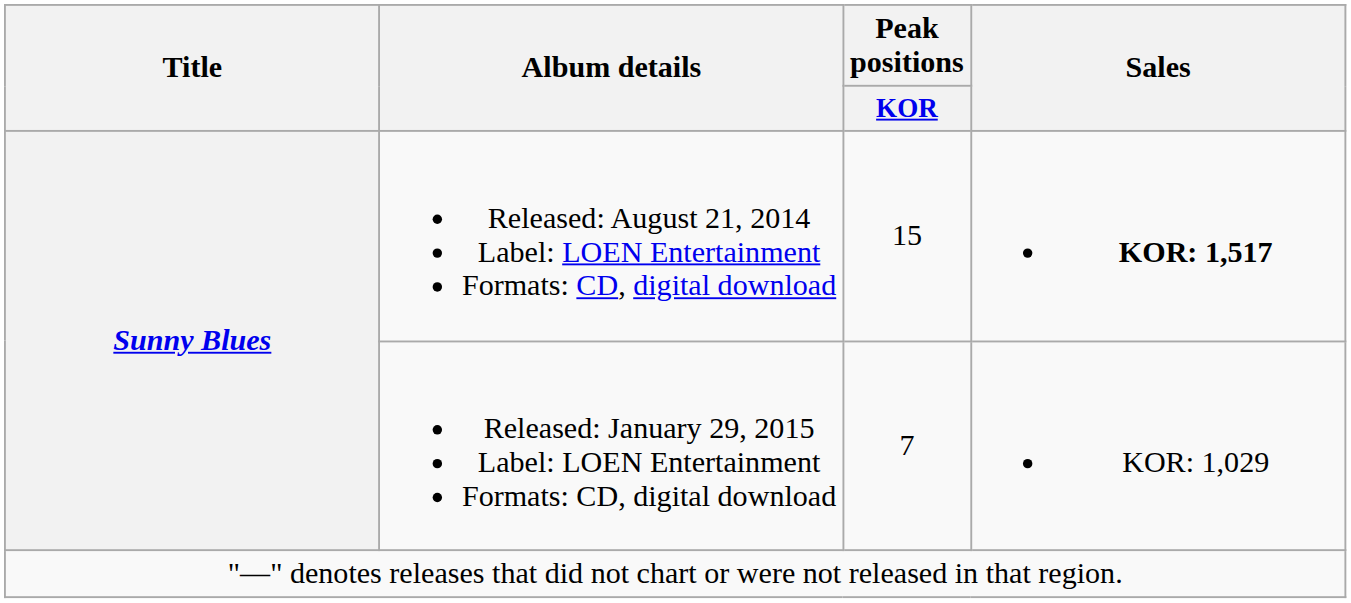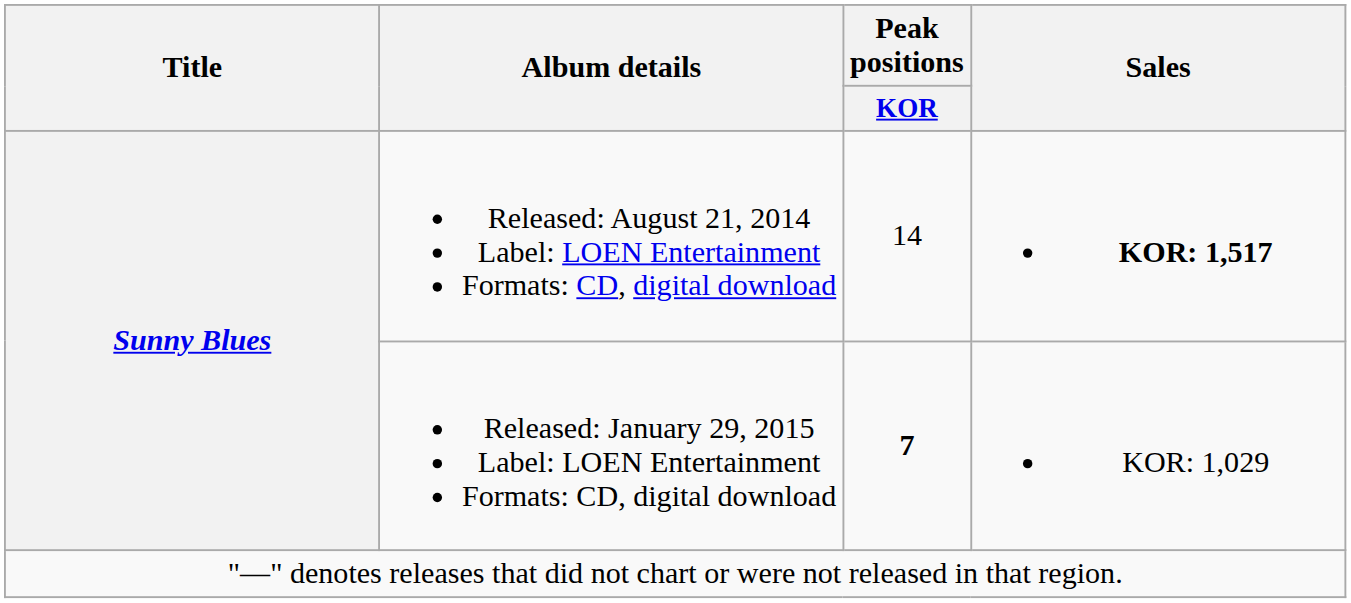(907, 235) 15 -> (907, 235) 14
(907, 444) normal -> (907, 444) bold
